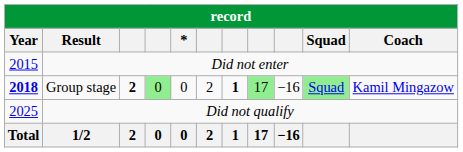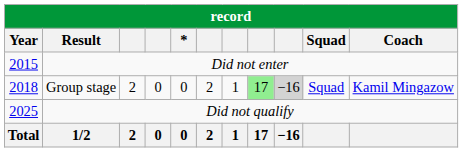(24, 88) bold -> (24, 88) normal
(132, 88) bold -> (132, 88) normal
(158, 88) lightgreen background -> (158, 88) no background
(235, 88) bold -> (235, 88) normal
(288, 88) no background -> (288, 88) lightgrey background
(326, 88) lightgreen background -> (326, 88) no background
